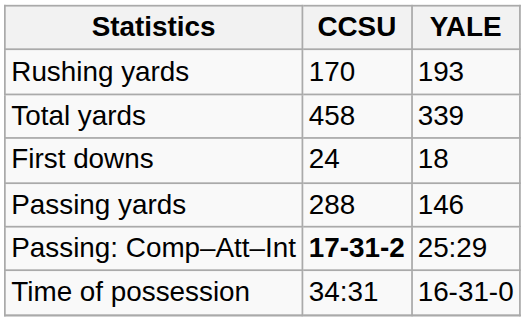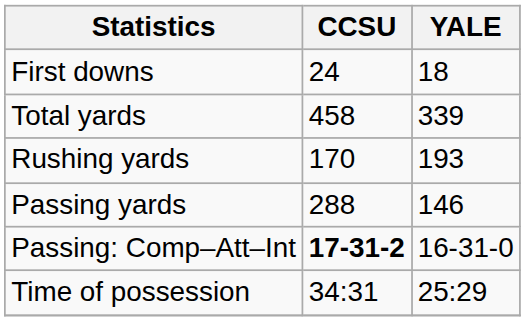rows swapped: (82, 159) <-> (100, 71)
(452, 248) 25:29 -> (466, 248) 16-31-0
(466, 292) 16-31-0 -> (452, 292) 25:29
